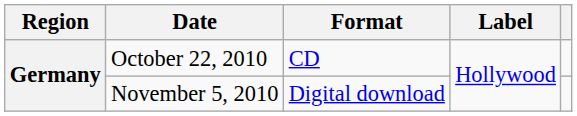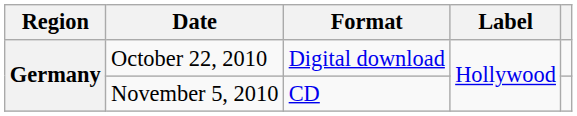(304, 57) CD -> (367, 57) Digital download
(367, 93) Digital download -> (304, 93) CD
